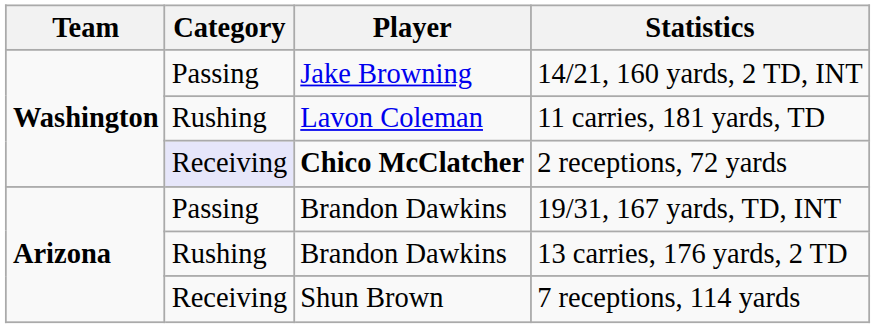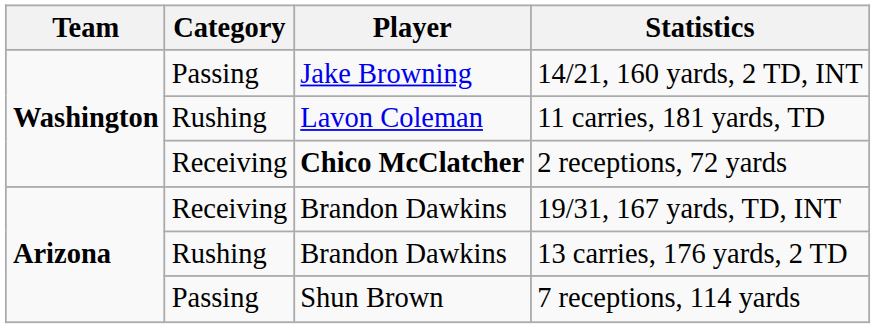(229, 163) lavender background -> (229, 163) no background
(215, 208) Passing -> (229, 208) Receiving
(229, 298) Receiving -> (215, 298) Passing
